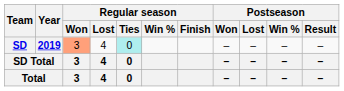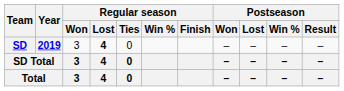(77, 45) lightsalmon background -> (77, 45) no background
(103, 45) normal -> (103, 45) bold
(129, 45) paleturquoise background -> (129, 45) no background
